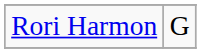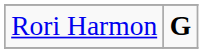(180, 26) normal -> (181, 26) bold
